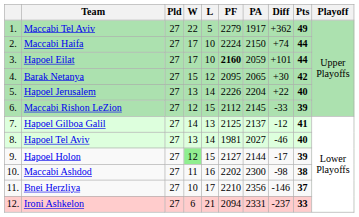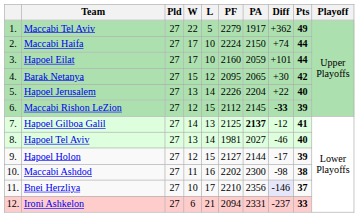(231, 60) bold -> (231, 60) normal
(281, 108) normal -> (281, 108) bold
(256, 124) normal -> (256, 124) bold
(193, 156) lightgreen background -> (193, 156) no background
(281, 188) no background -> (281, 188) lavender background
